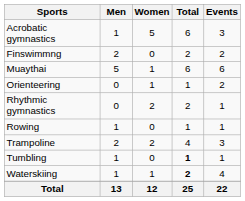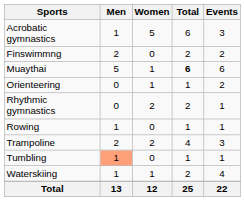(188, 69) normal -> (188, 69) bold
(116, 158) no background -> (116, 158) lightsalmon background
(188, 158) bold -> (188, 158) normal
(188, 173) bold -> (188, 173) normal
